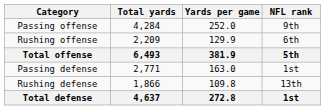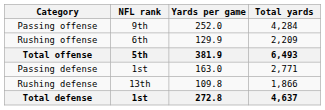columns swapped: (147, 12) <-> (291, 12)
